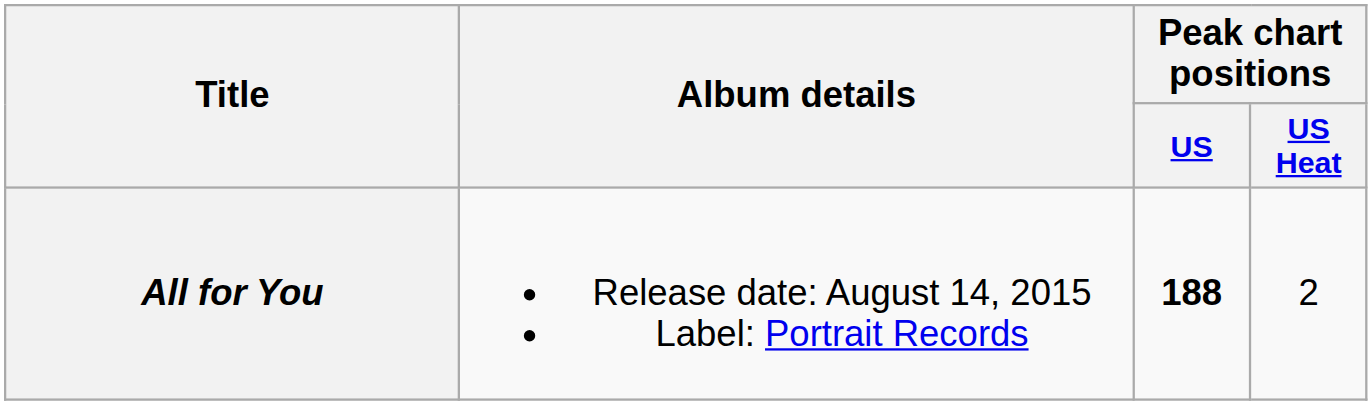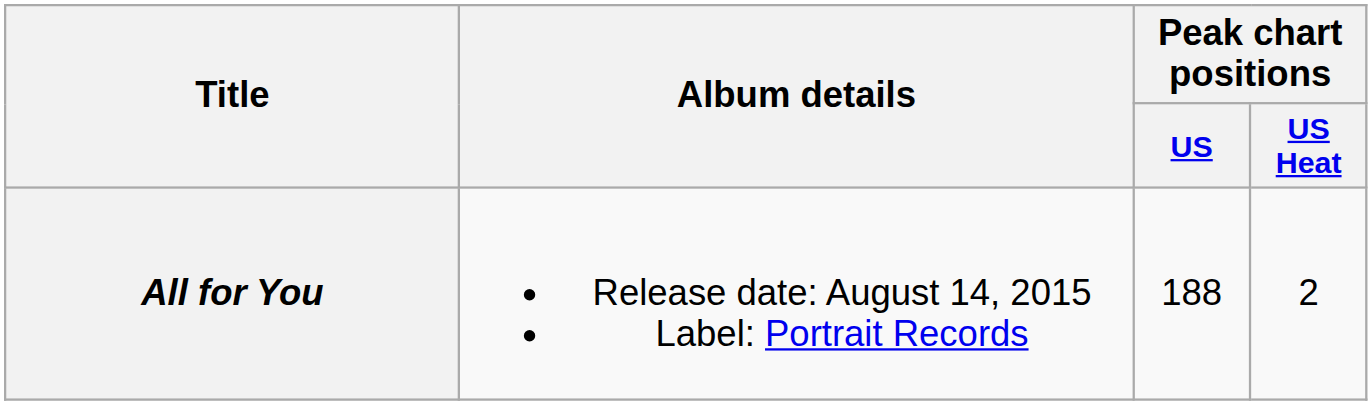(1192, 292) bold -> (1192, 292) normal
